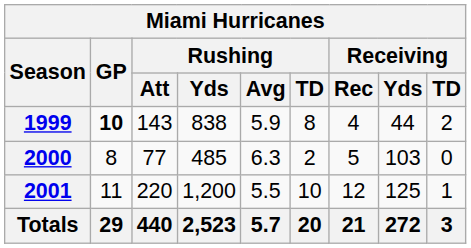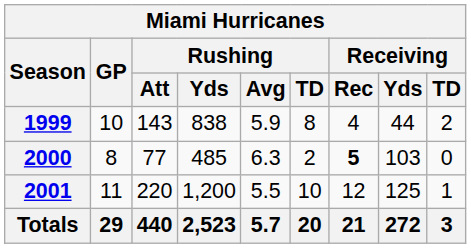(111, 123) bold -> (111, 123) normal
(354, 157) normal -> (354, 157) bold
